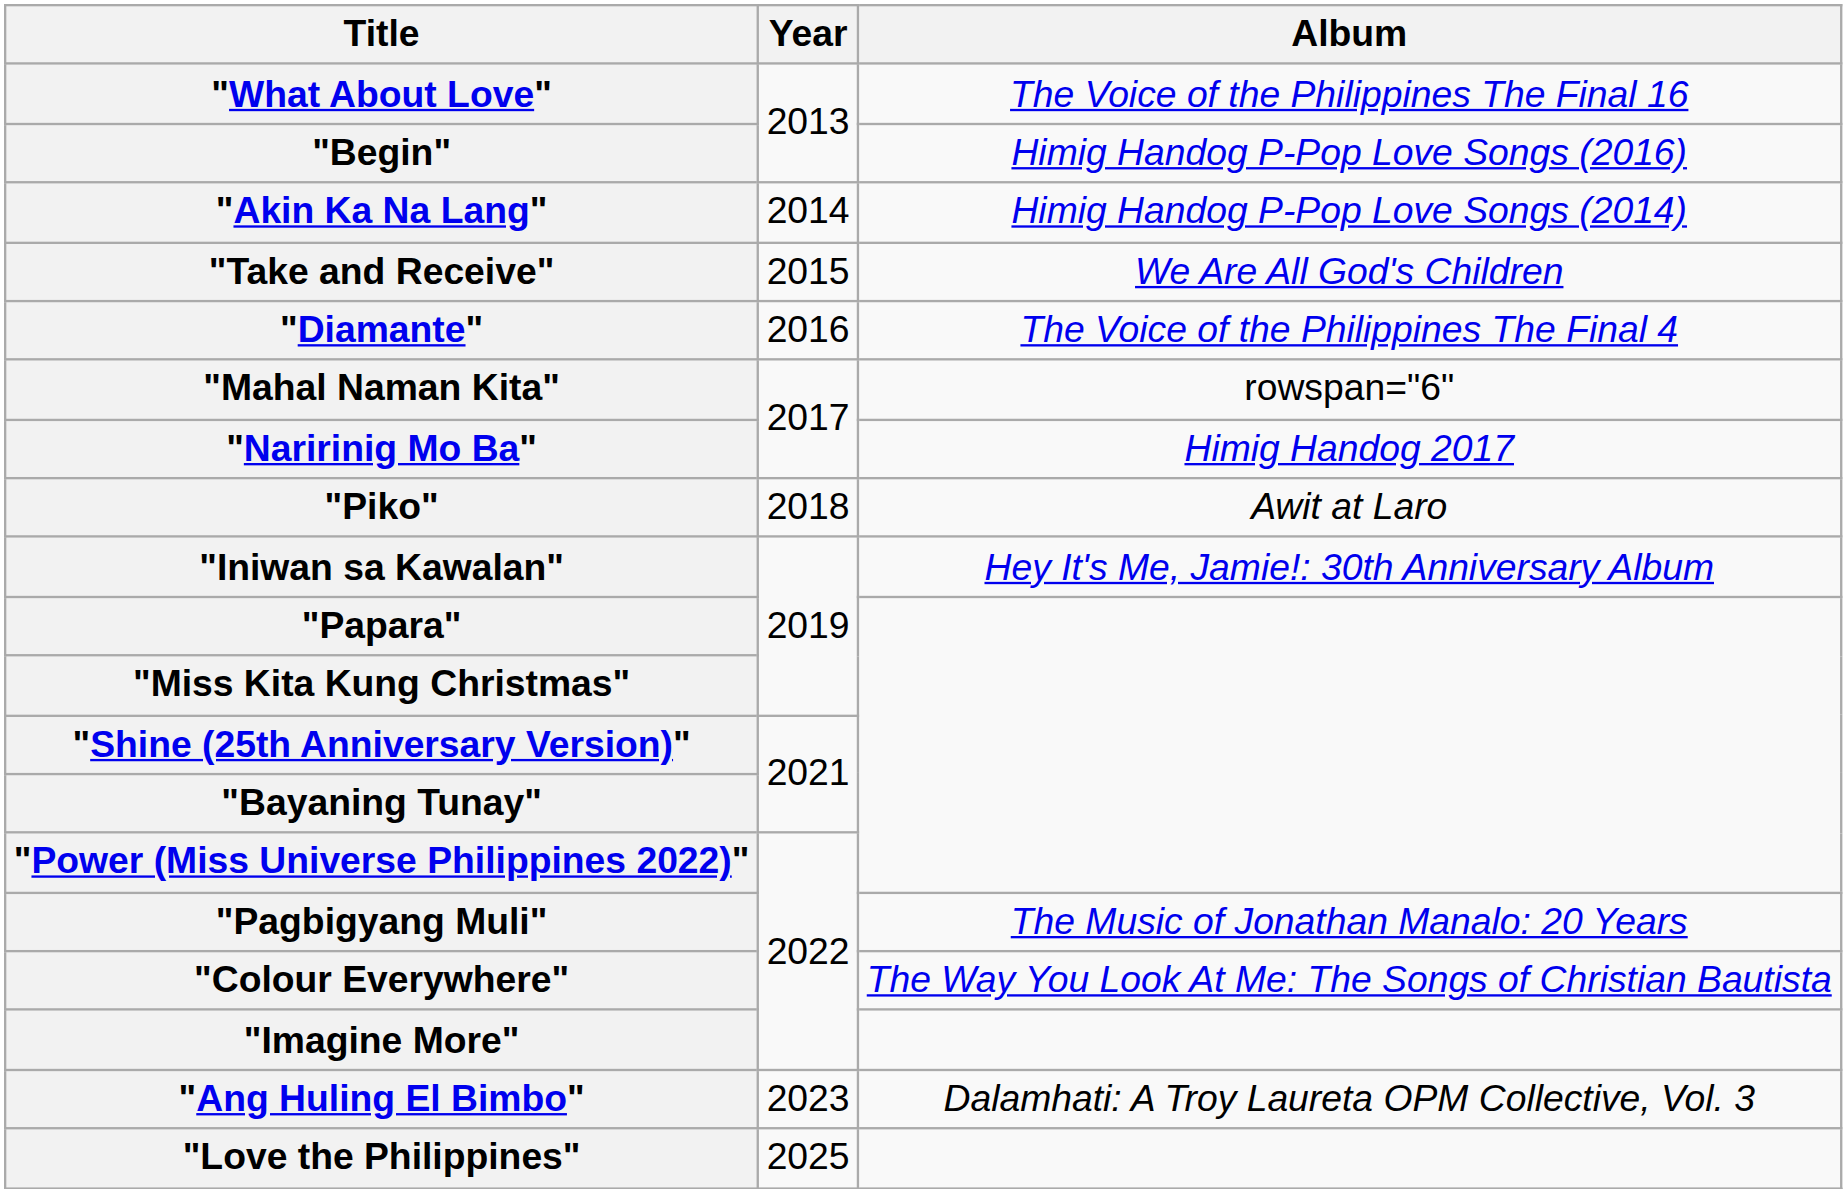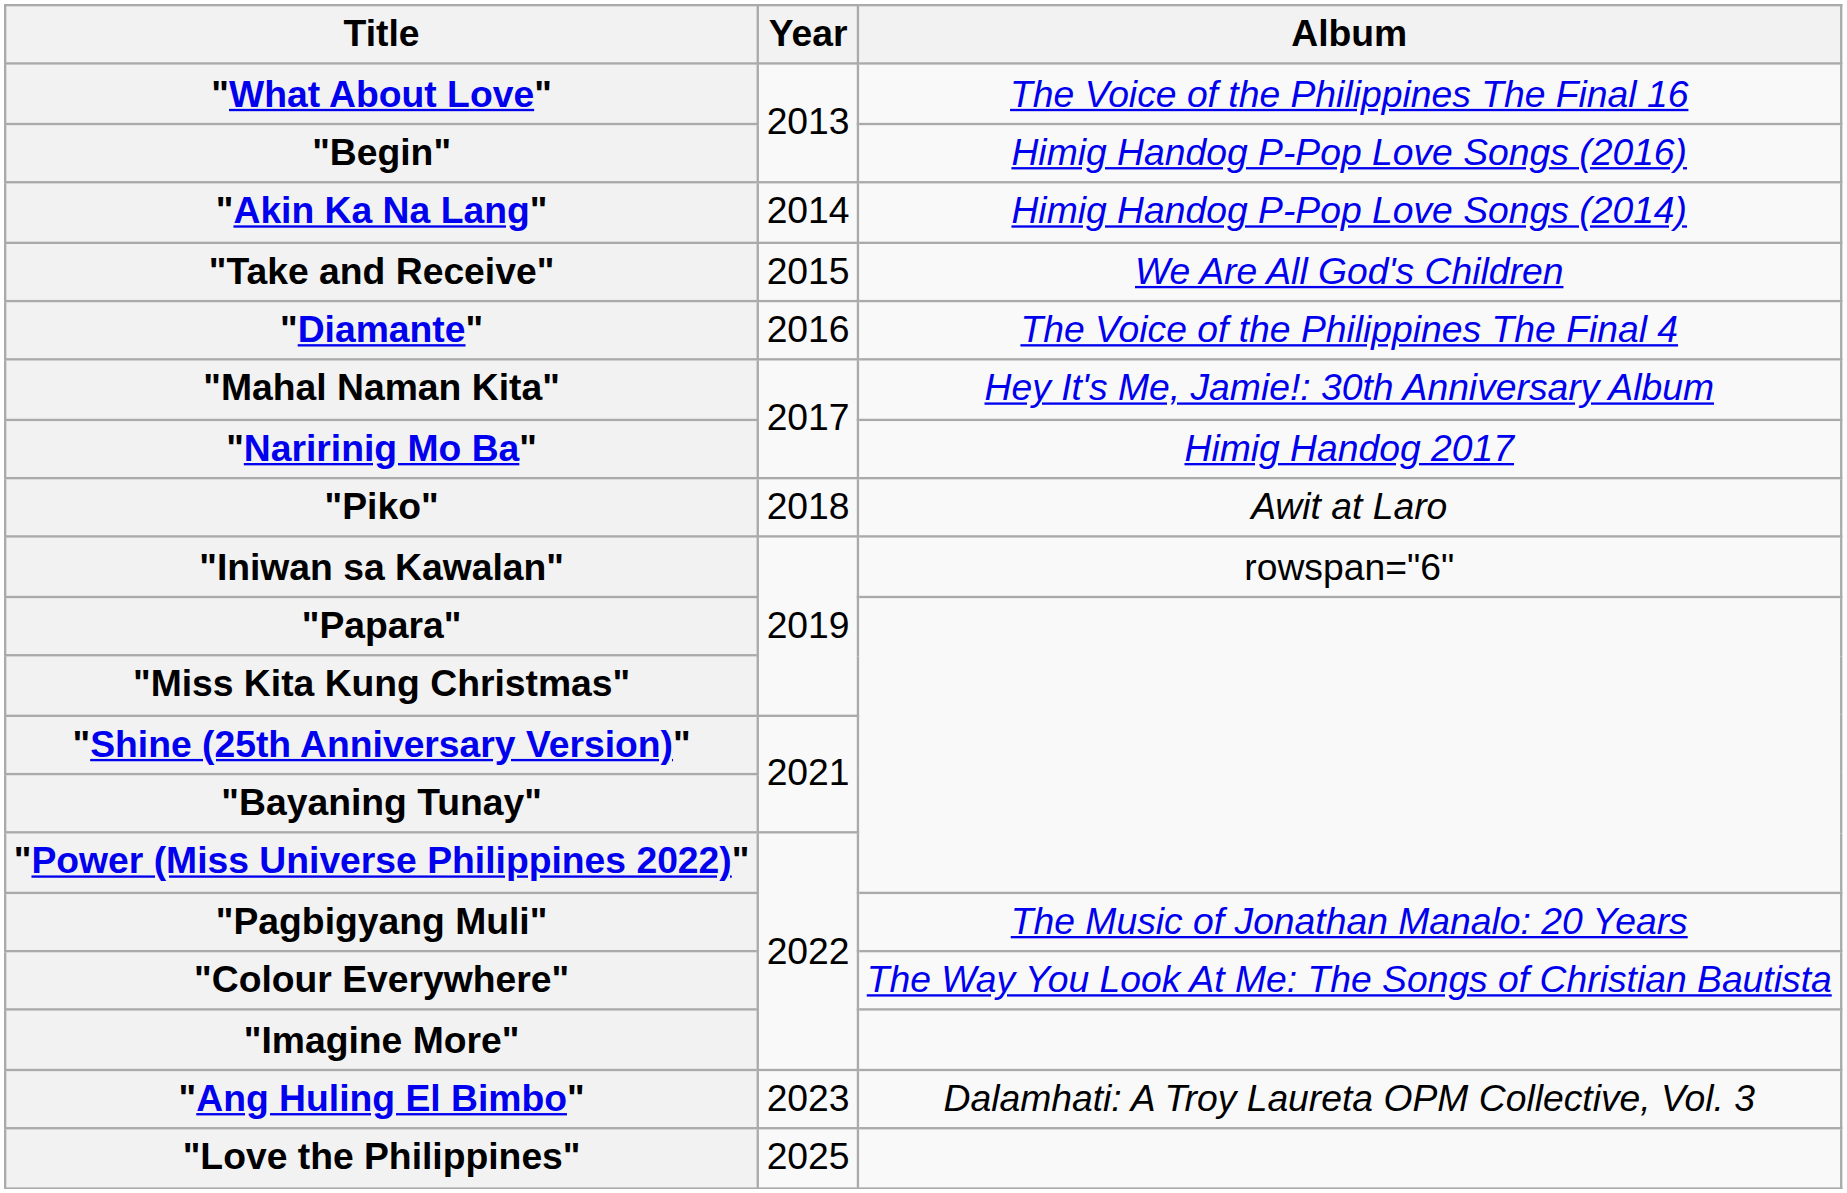(1349, 388) rowspan="6" -> (1349, 388) Hey It's Me, Jamie!: 30th Anniversary Album
(1349, 566) Hey It's Me, Jamie!: 30th Anniversary Album -> (1349, 566) rowspan="6"
